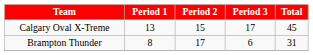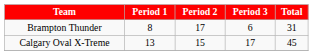rows swapped: (65, 27) <-> (65, 43)
